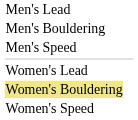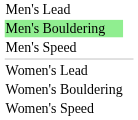(55, 28) no background -> (55, 28) lightgreen background
(64, 89) khaki background -> (64, 89) no background
